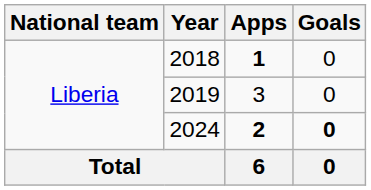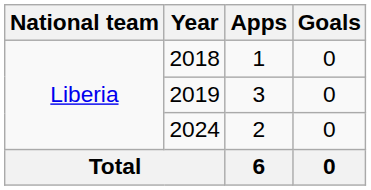(259, 58) bold -> (259, 58) normal
(259, 130) bold -> (259, 130) normal
(329, 130) bold -> (329, 130) normal
